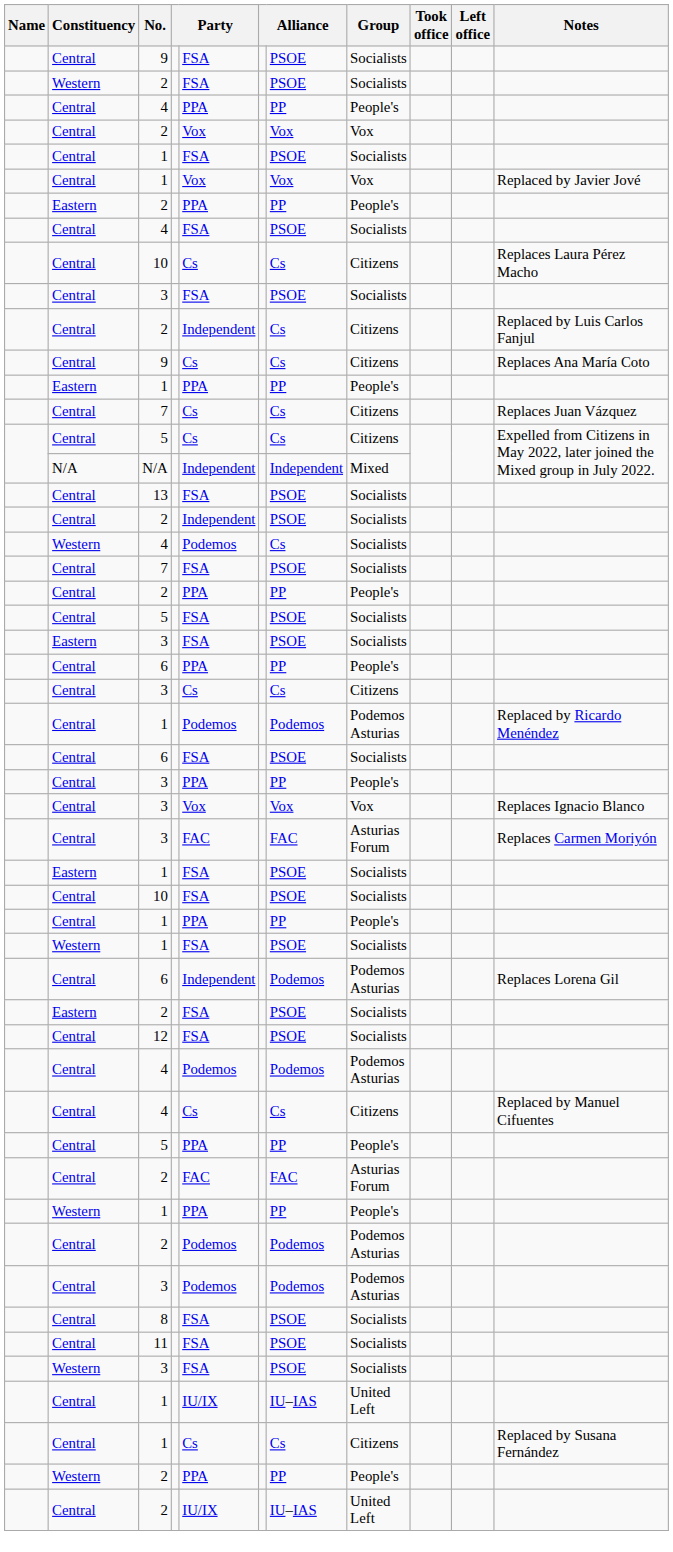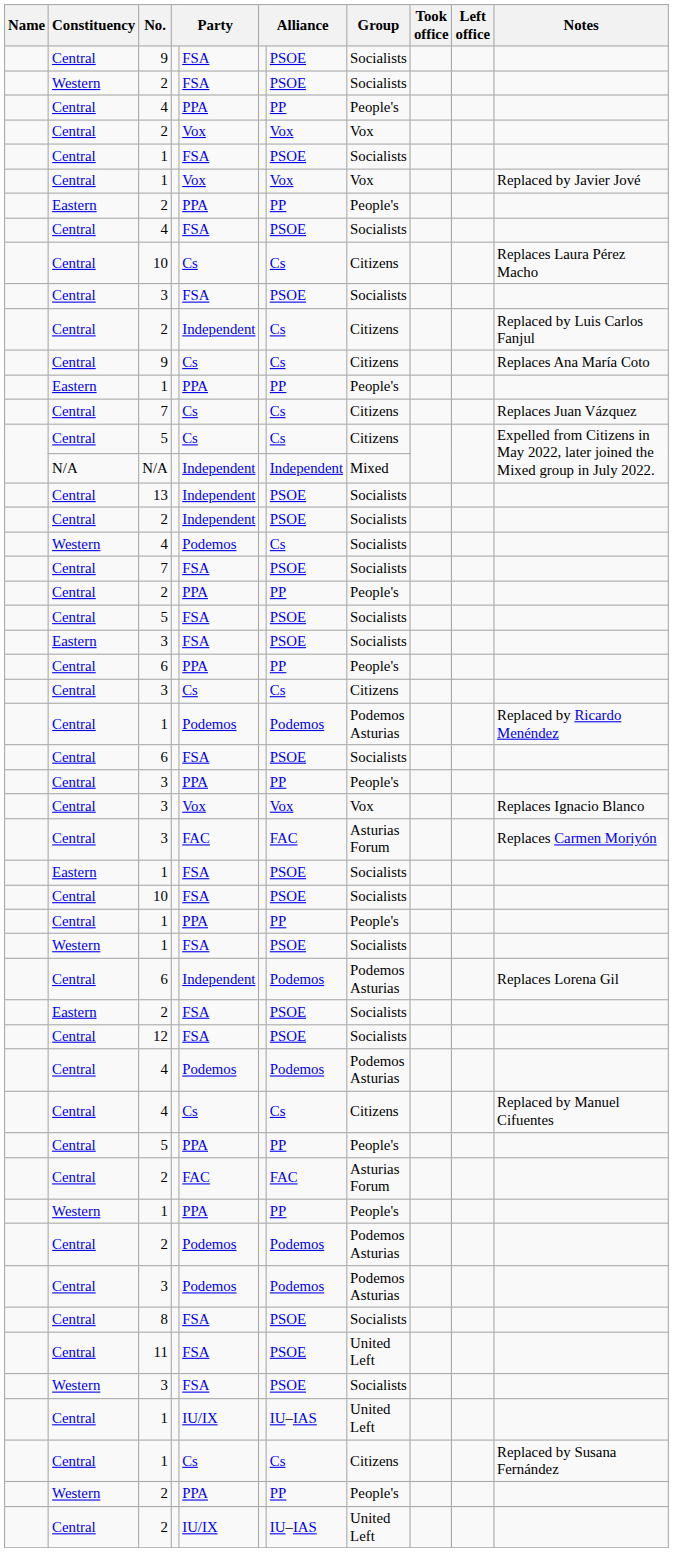(196, 494) FSA -> (219, 494) Independent
(378, 1343) Socialists -> (370, 1352) United Left
